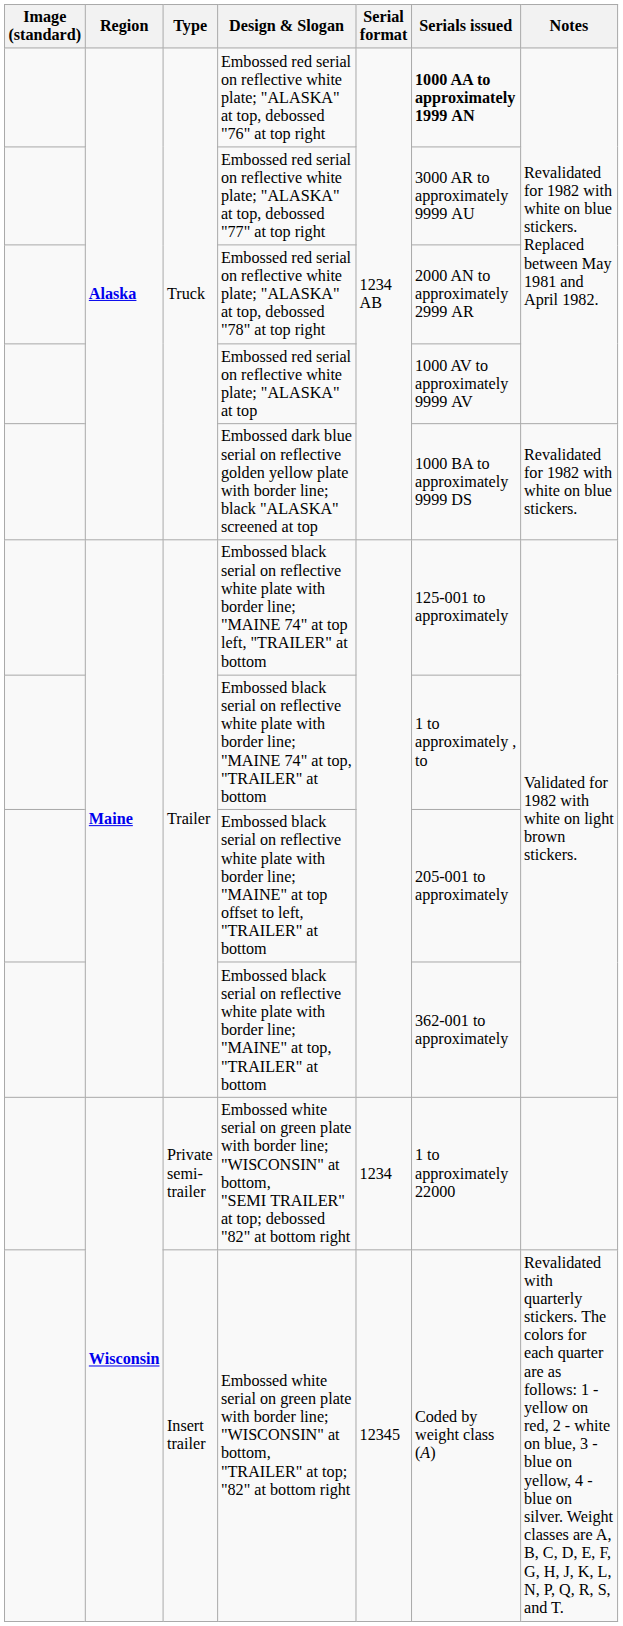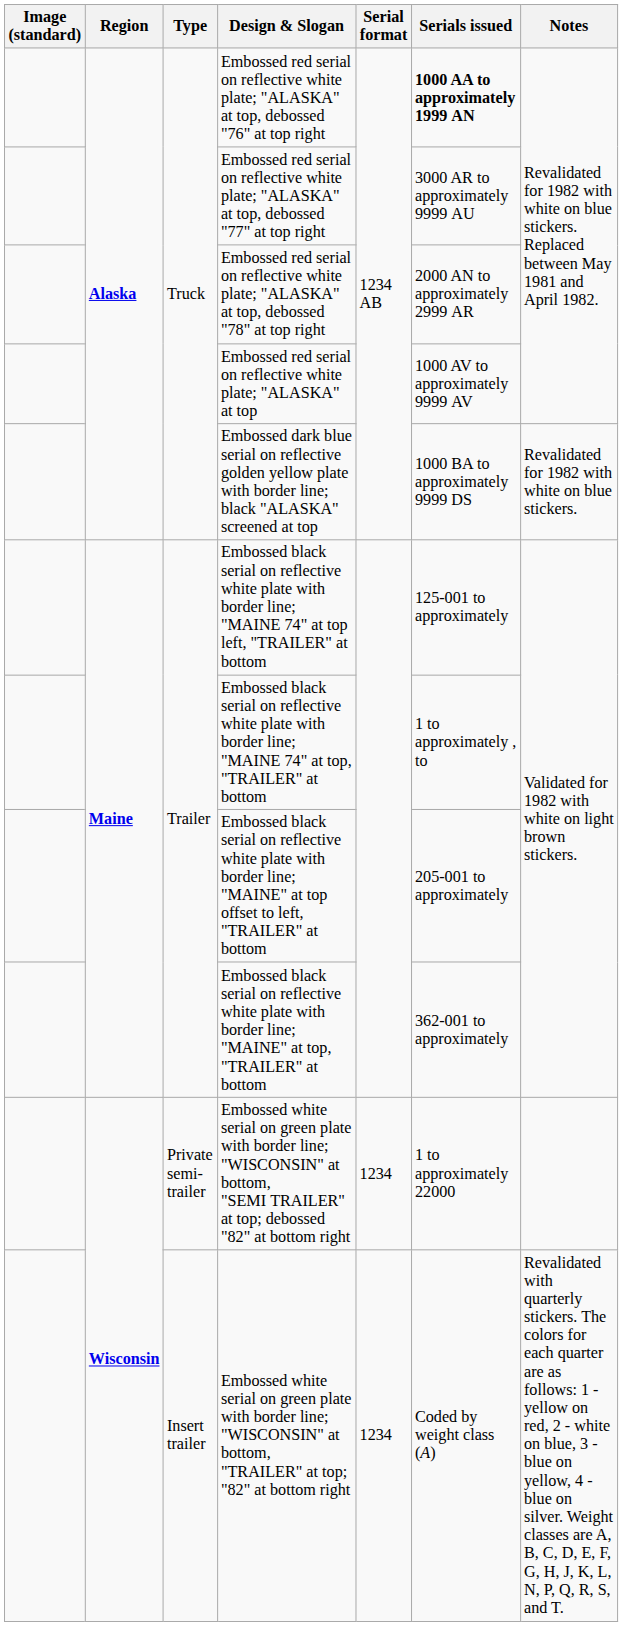(380, 1435) 12345 -> (376, 1435) 1234
